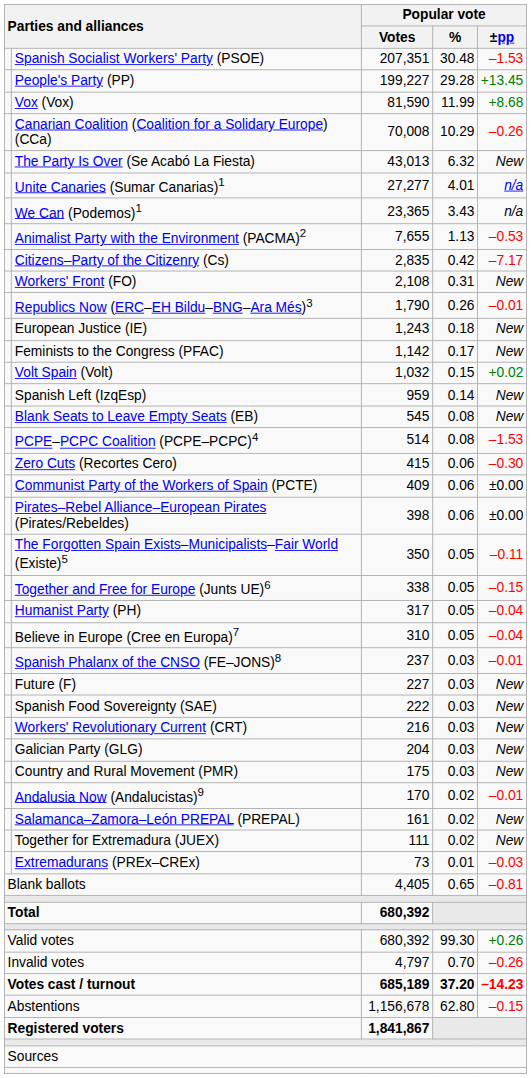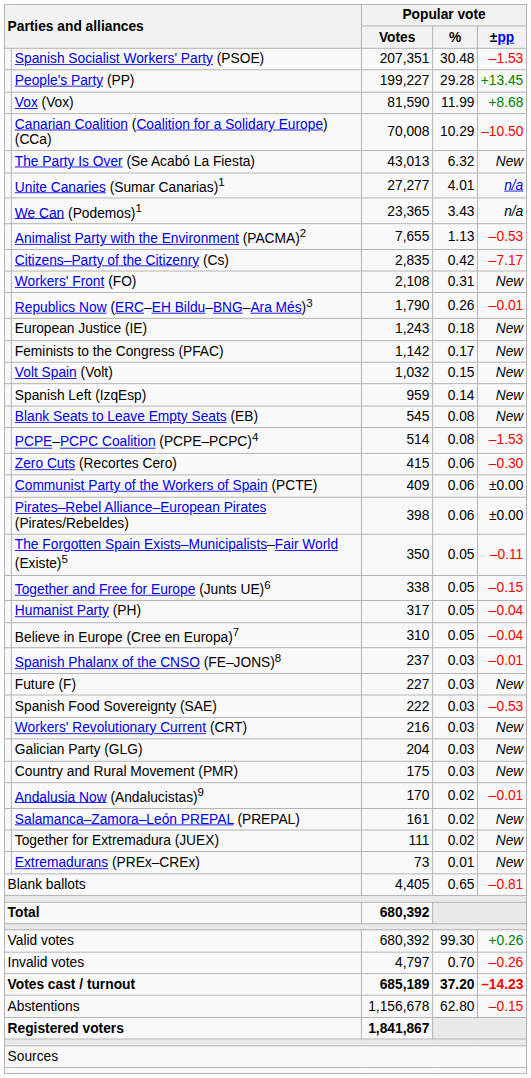(506, 132) –0.26 -> (502, 132) –10.50
(506, 373) +0.02 -> (510, 373) New
(510, 706) New -> (506, 706) –0.53
(506, 862) –0.03 -> (510, 862) New
